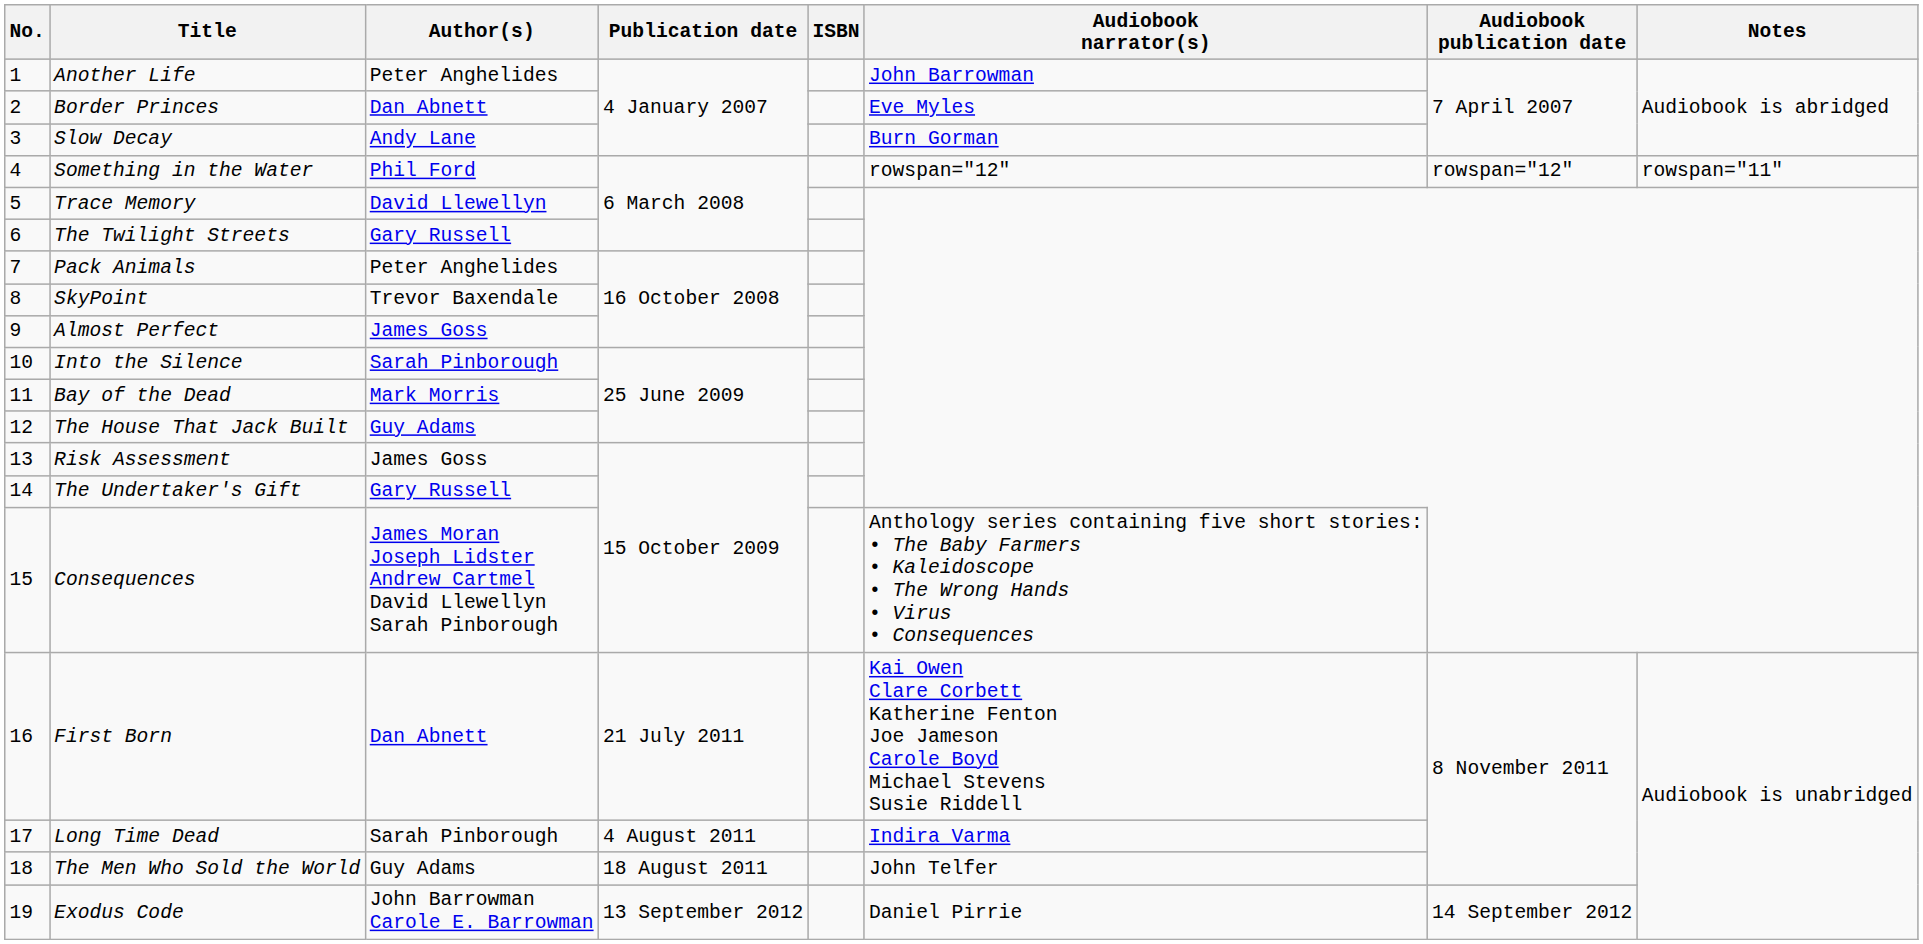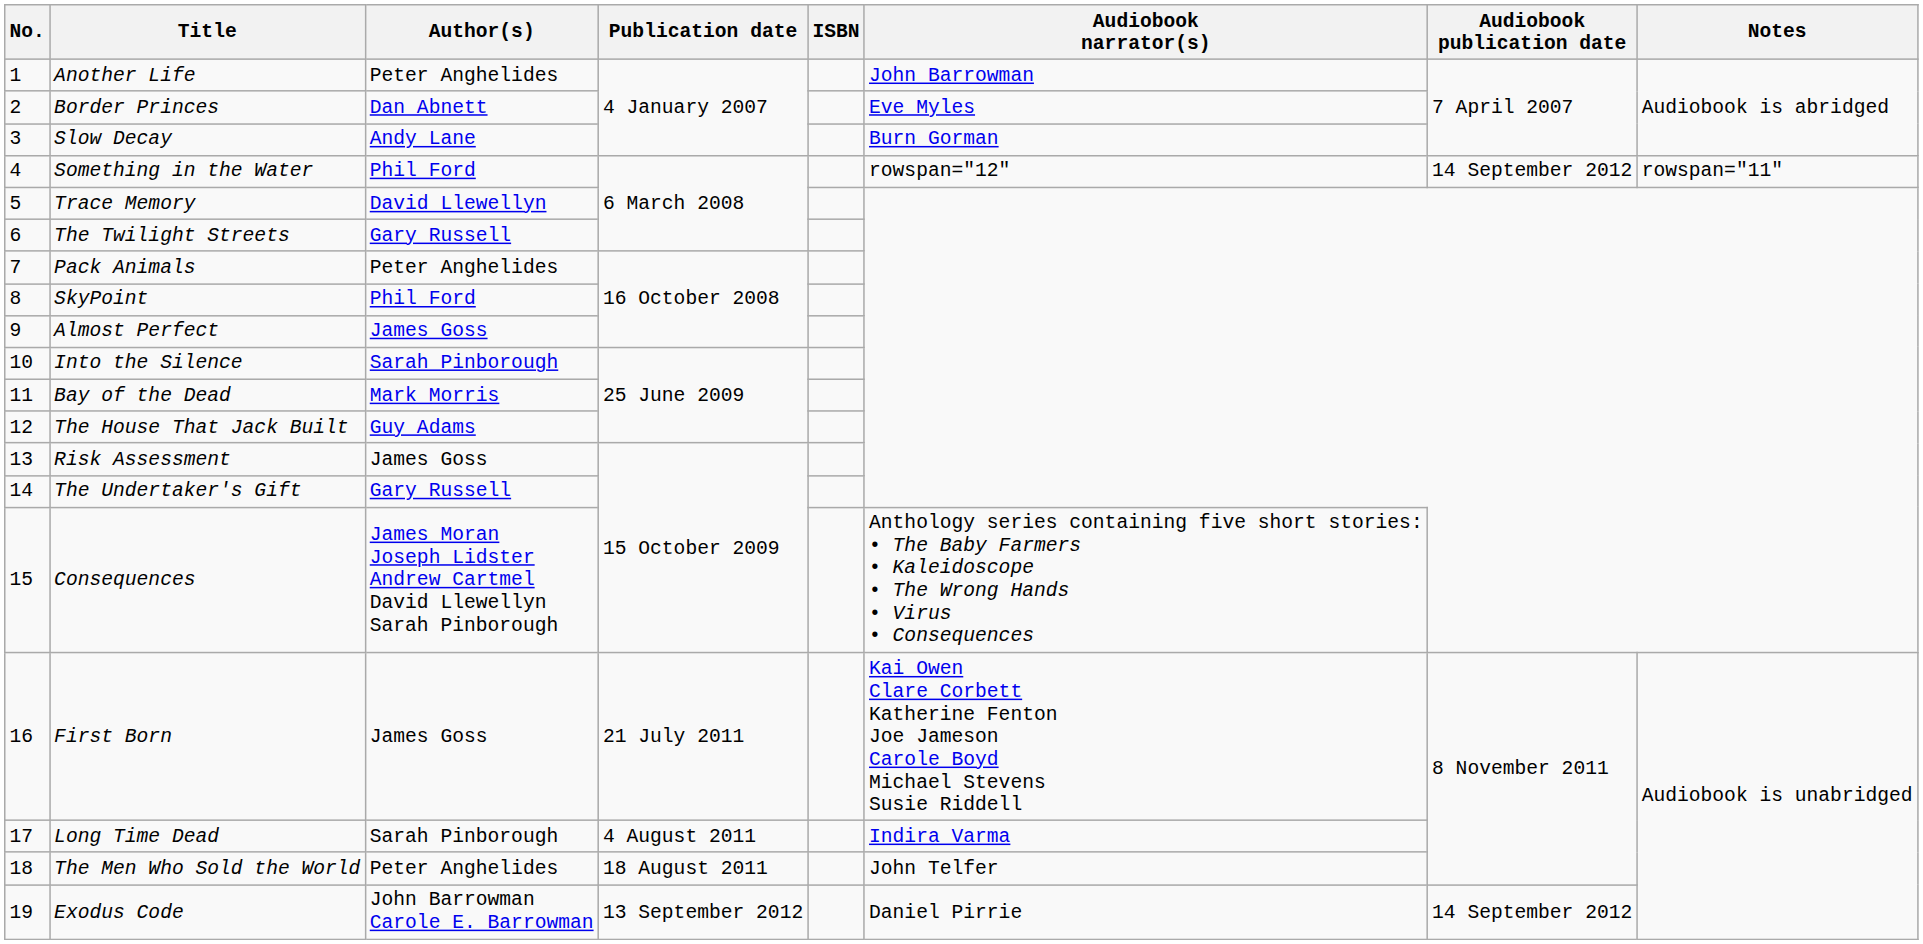(1503, 171) rowspan="12" -> (1532, 171) 14 September 2012
(464, 299) Trevor Baxendale -> (423, 299) Phil Ford
(429, 736) Dan Abnett -> (429, 736) James Goss
(423, 868) Guy Adams -> (464, 868) Peter Anghelides
